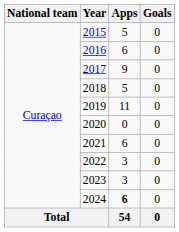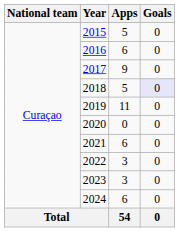(157, 87) no background -> (157, 87) lavender background
(125, 198) bold -> (125, 198) normal
